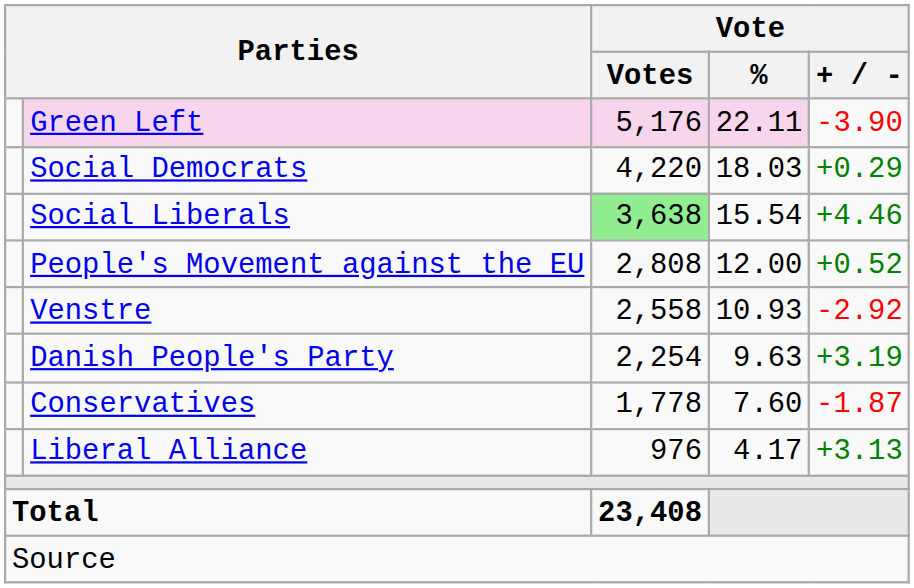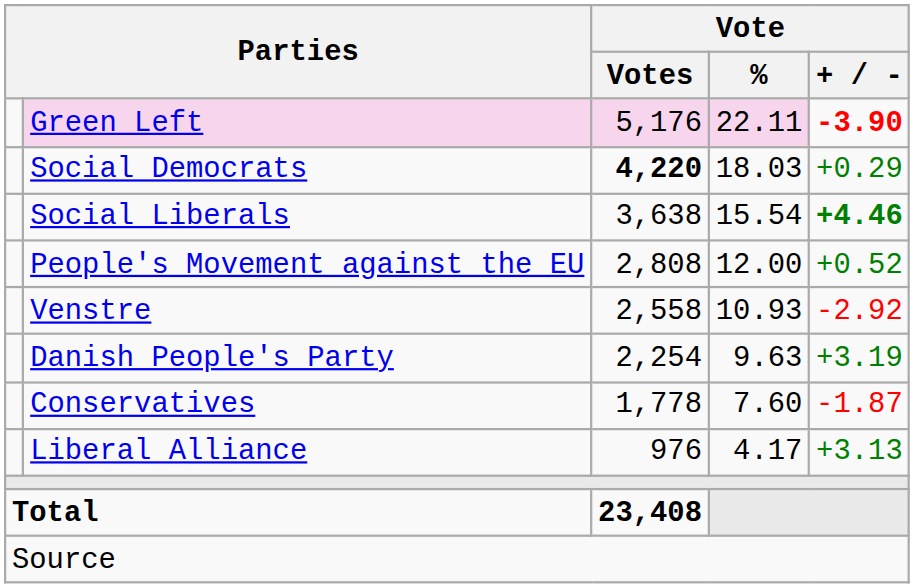(859, 123) normal -> (859, 123) bold
(659, 170) normal -> (659, 170) bold
(659, 217) lightgreen background -> (659, 217) no background
(859, 217) normal -> (859, 217) bold
